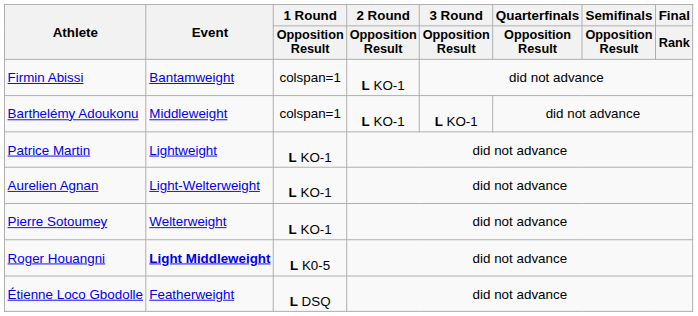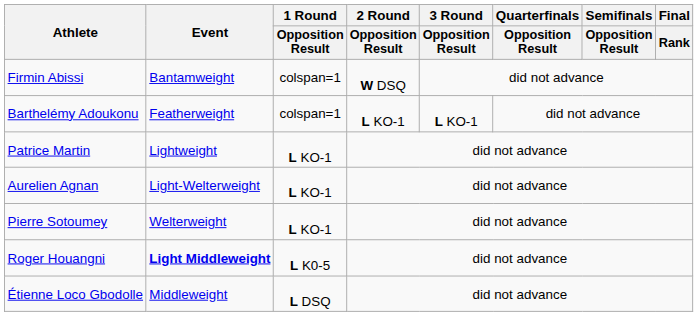(383, 85) L KO-1 -> (383, 85) W DSQ
(188, 114) Middleweight -> (192, 114) Featherweight
(192, 294) Featherweight -> (188, 294) Middleweight
